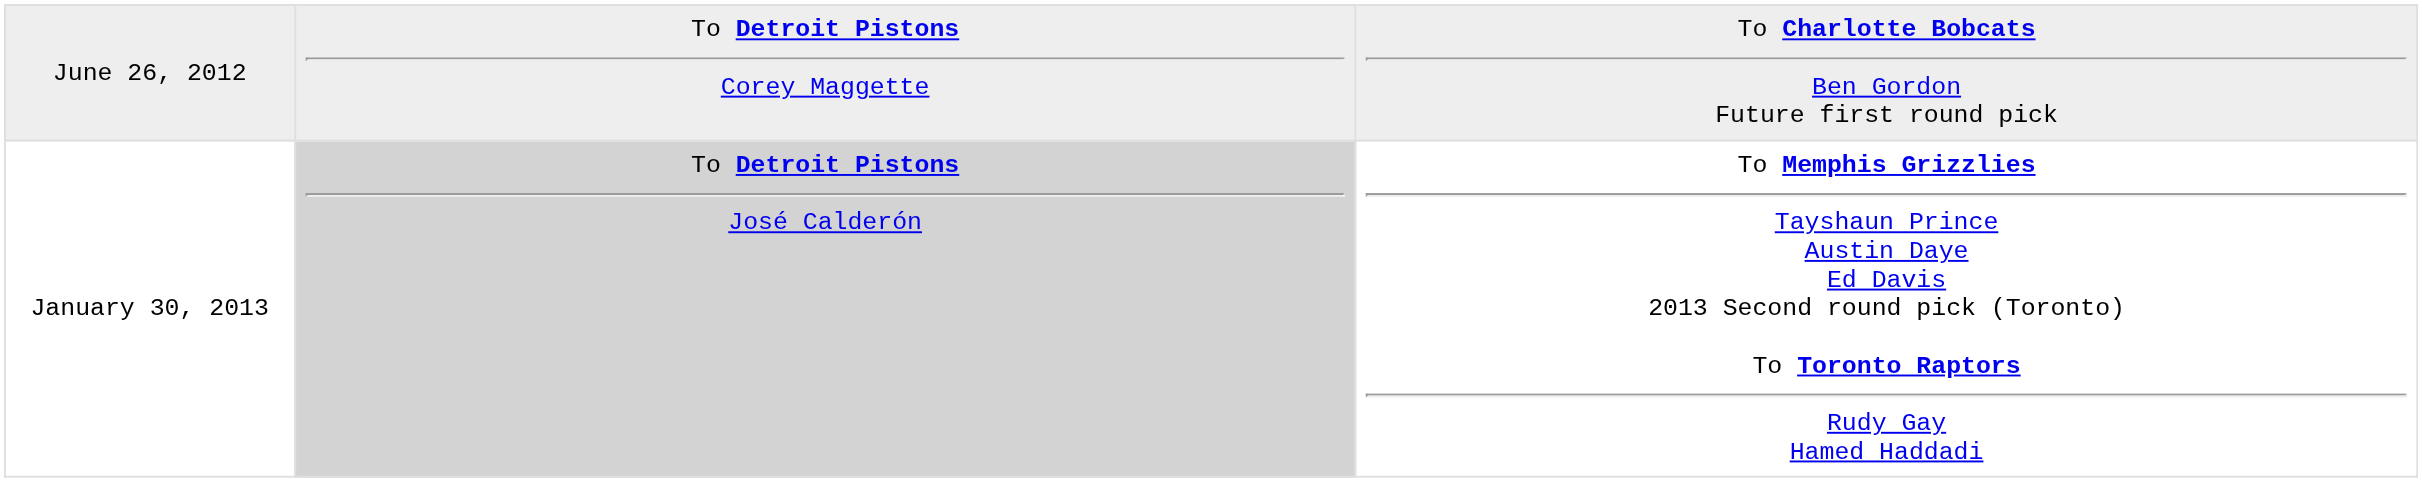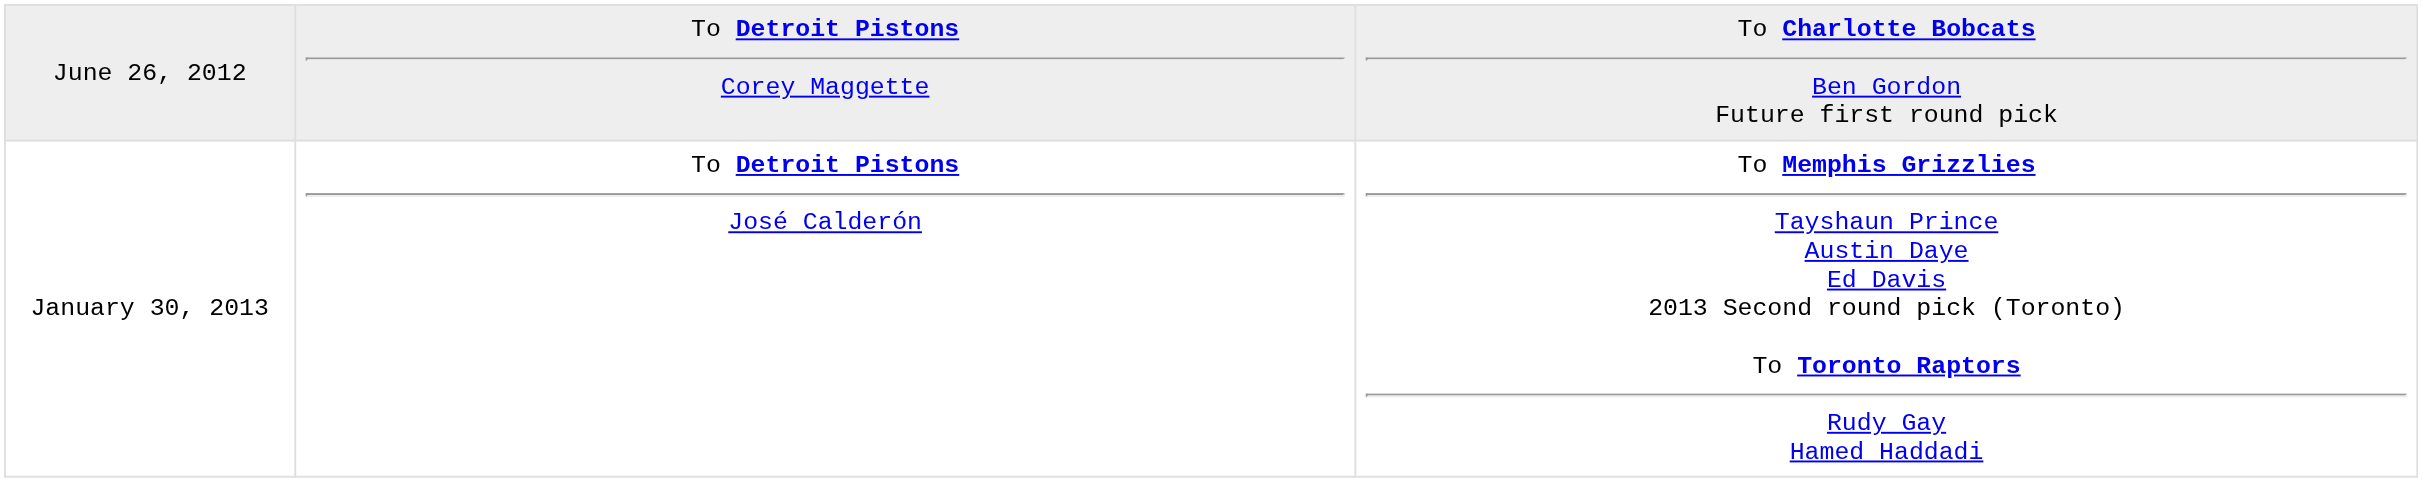(825, 194) lightgrey background -> (825, 194) no background
